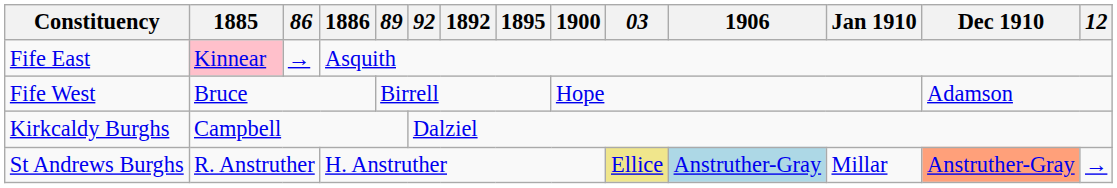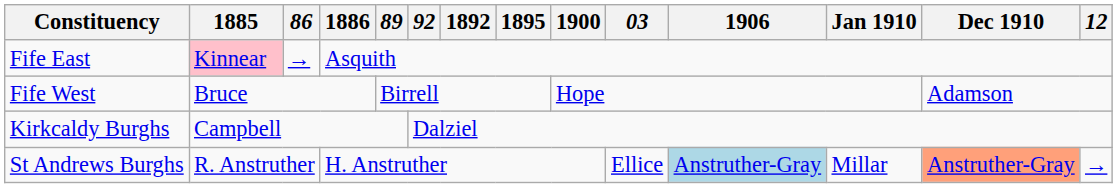(637, 164) khaki background -> (637, 164) no background
